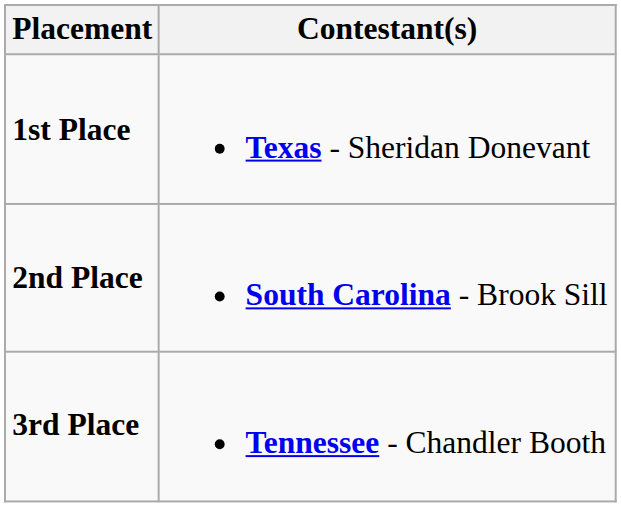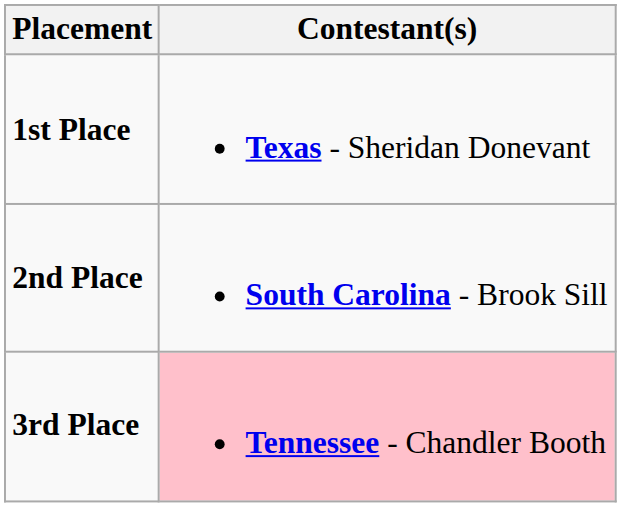(387, 444) no background -> (387, 444) pink background
